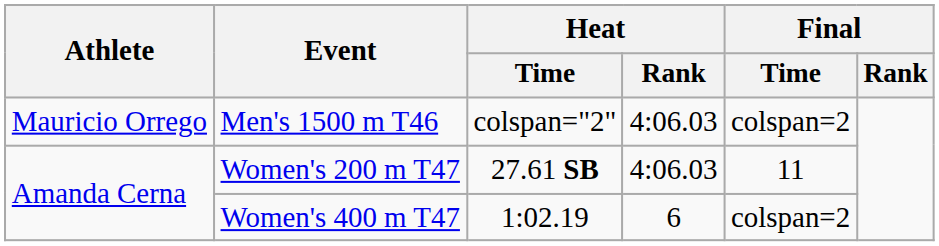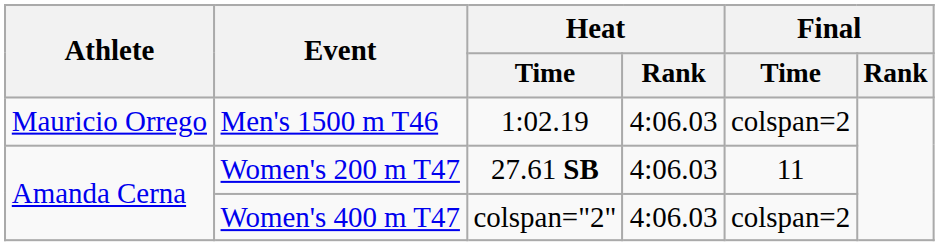(545, 121) colspan="2" -> (545, 121) 1:02.19
(545, 217) 1:02.19 -> (545, 217) colspan="2"
(674, 217) 6 -> (674, 217) 4:06.03
